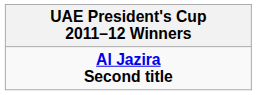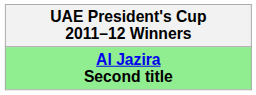(128, 68) no background -> (128, 68) lightgreen background
